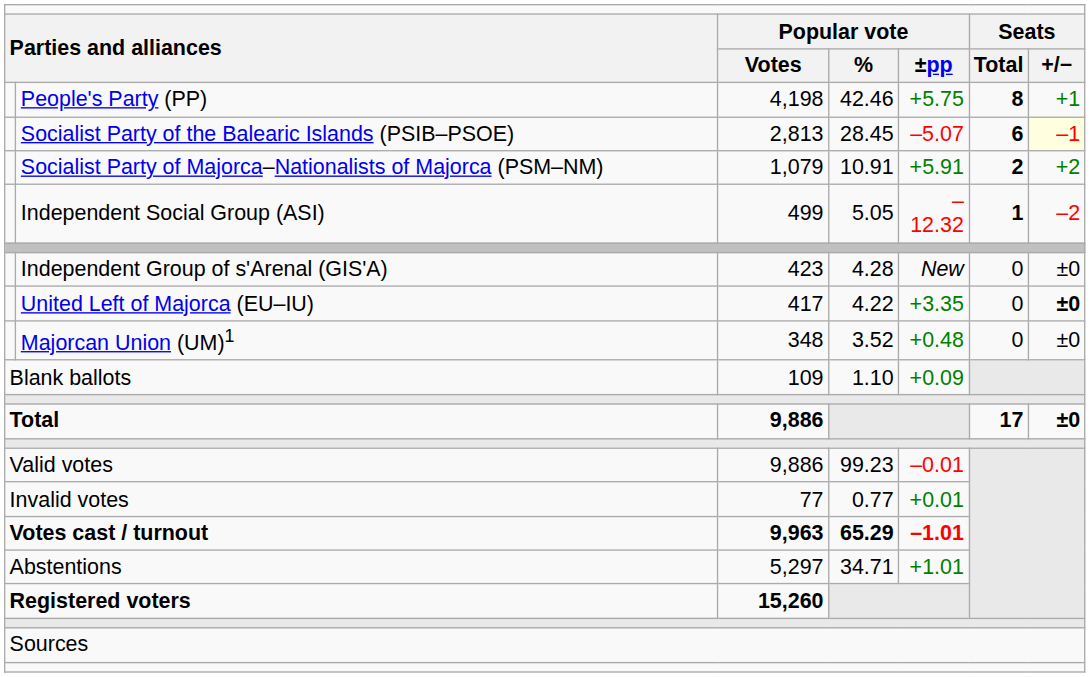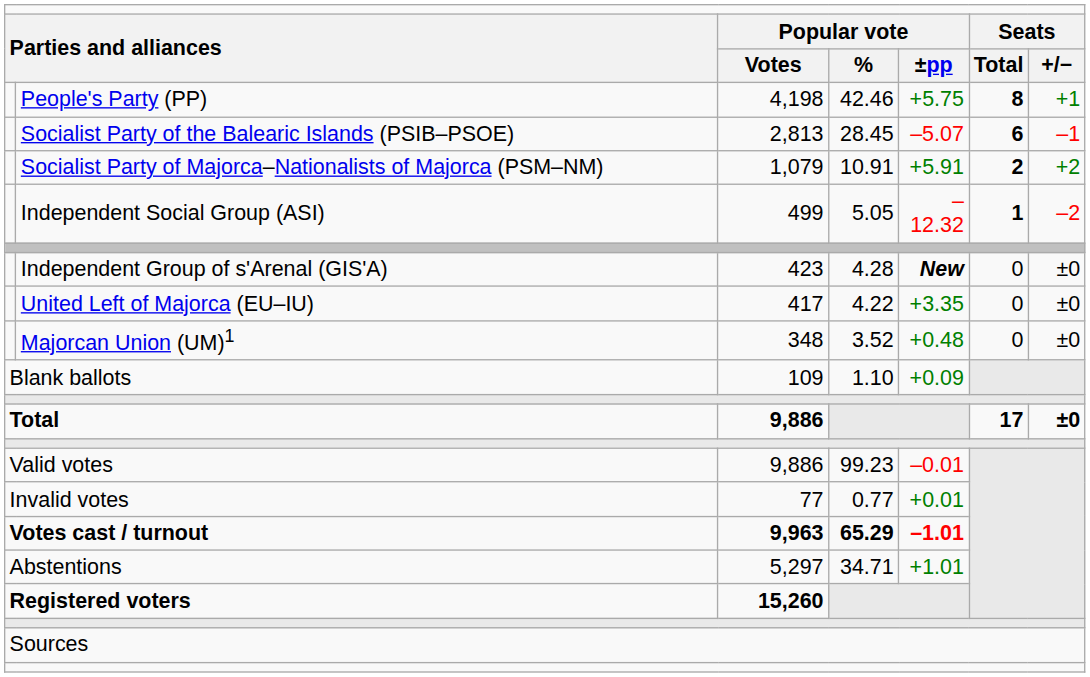(1068, 133) lightyellow background -> (1068, 133) no background
(942, 269) normal -> (942, 269) bold
(1068, 303) bold -> (1068, 303) normal
